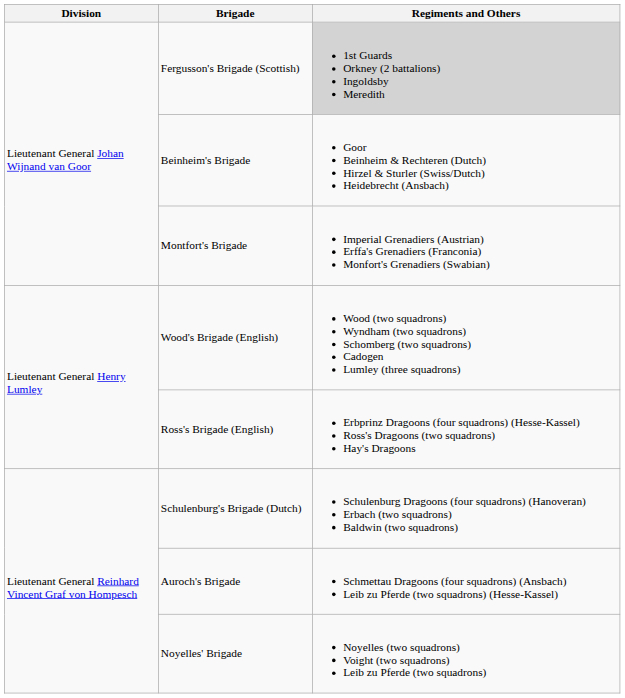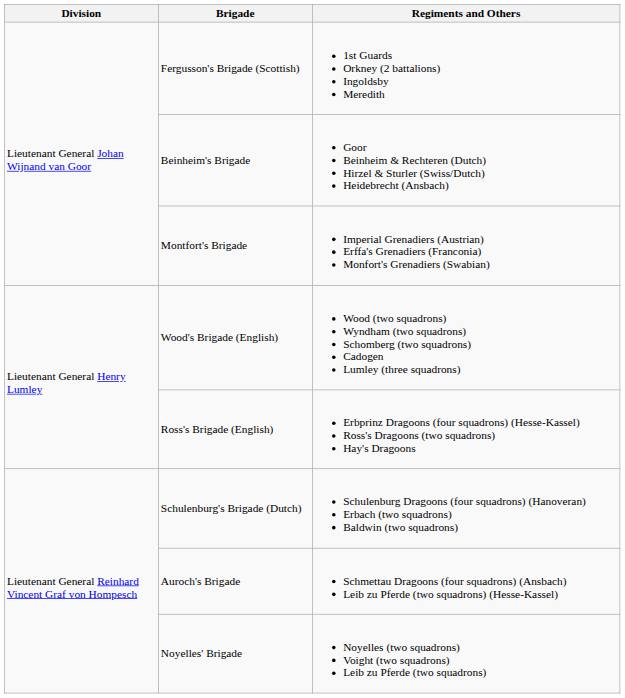(466, 75) lightgrey background -> (466, 75) no background
